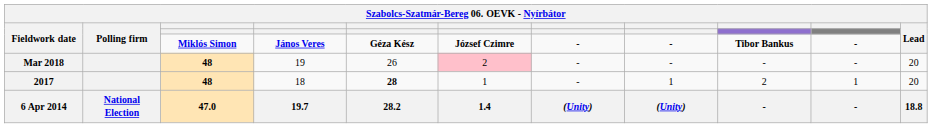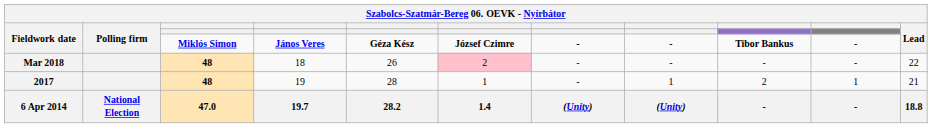(300, 63) 19 -> (300, 63) 18
(914, 63) 20 -> (914, 63) 22
(300, 81) 18 -> (300, 81) 19
(392, 81) bold -> (392, 81) normal
(914, 81) 20 -> (914, 81) 21
